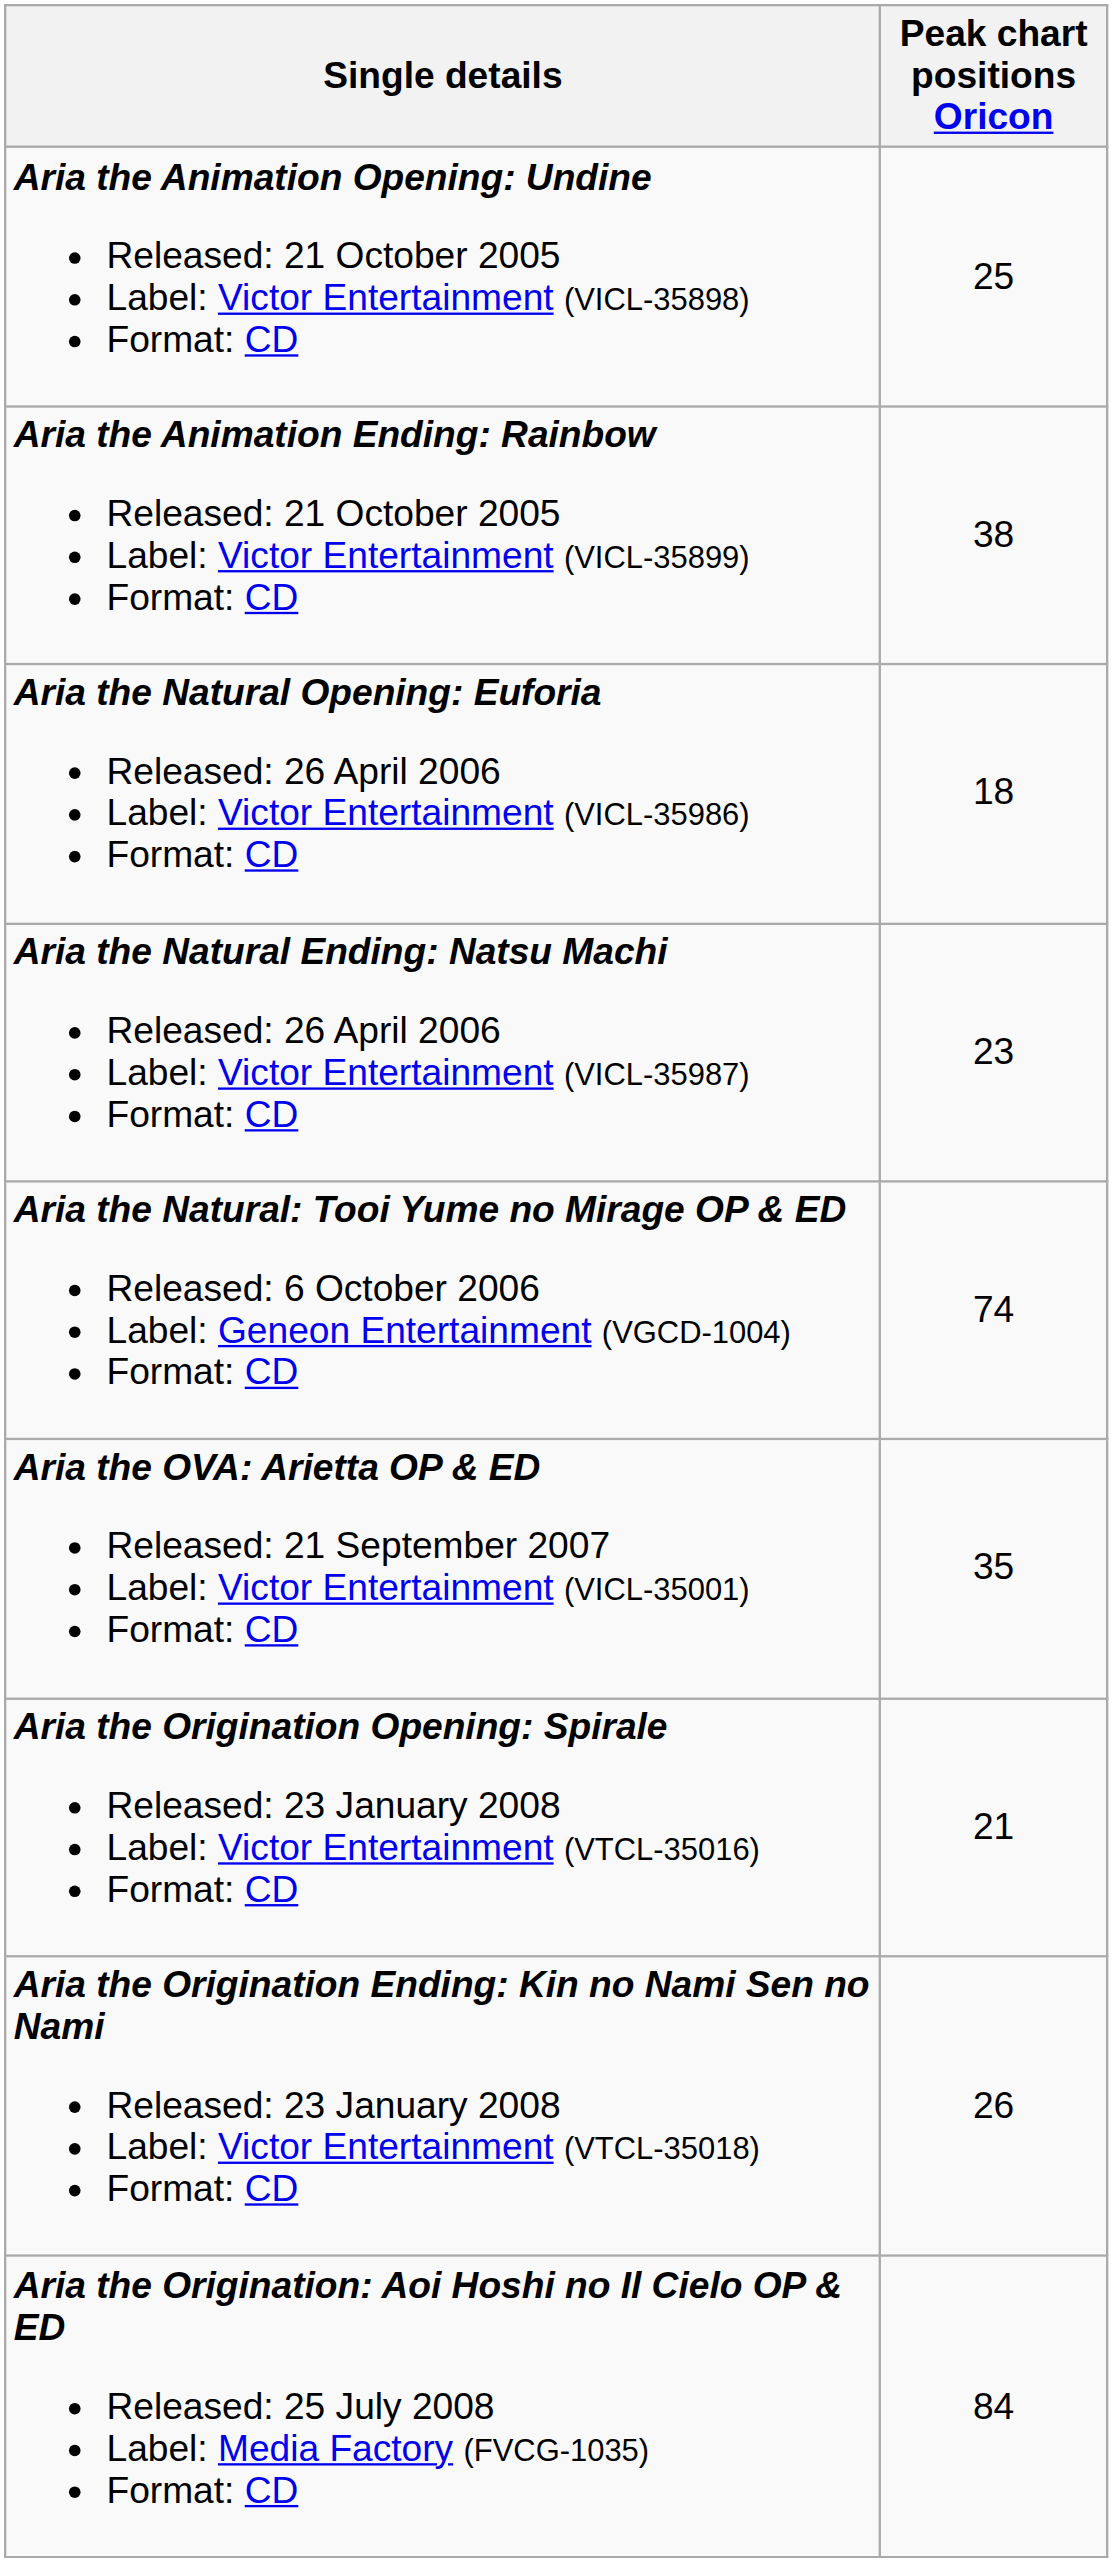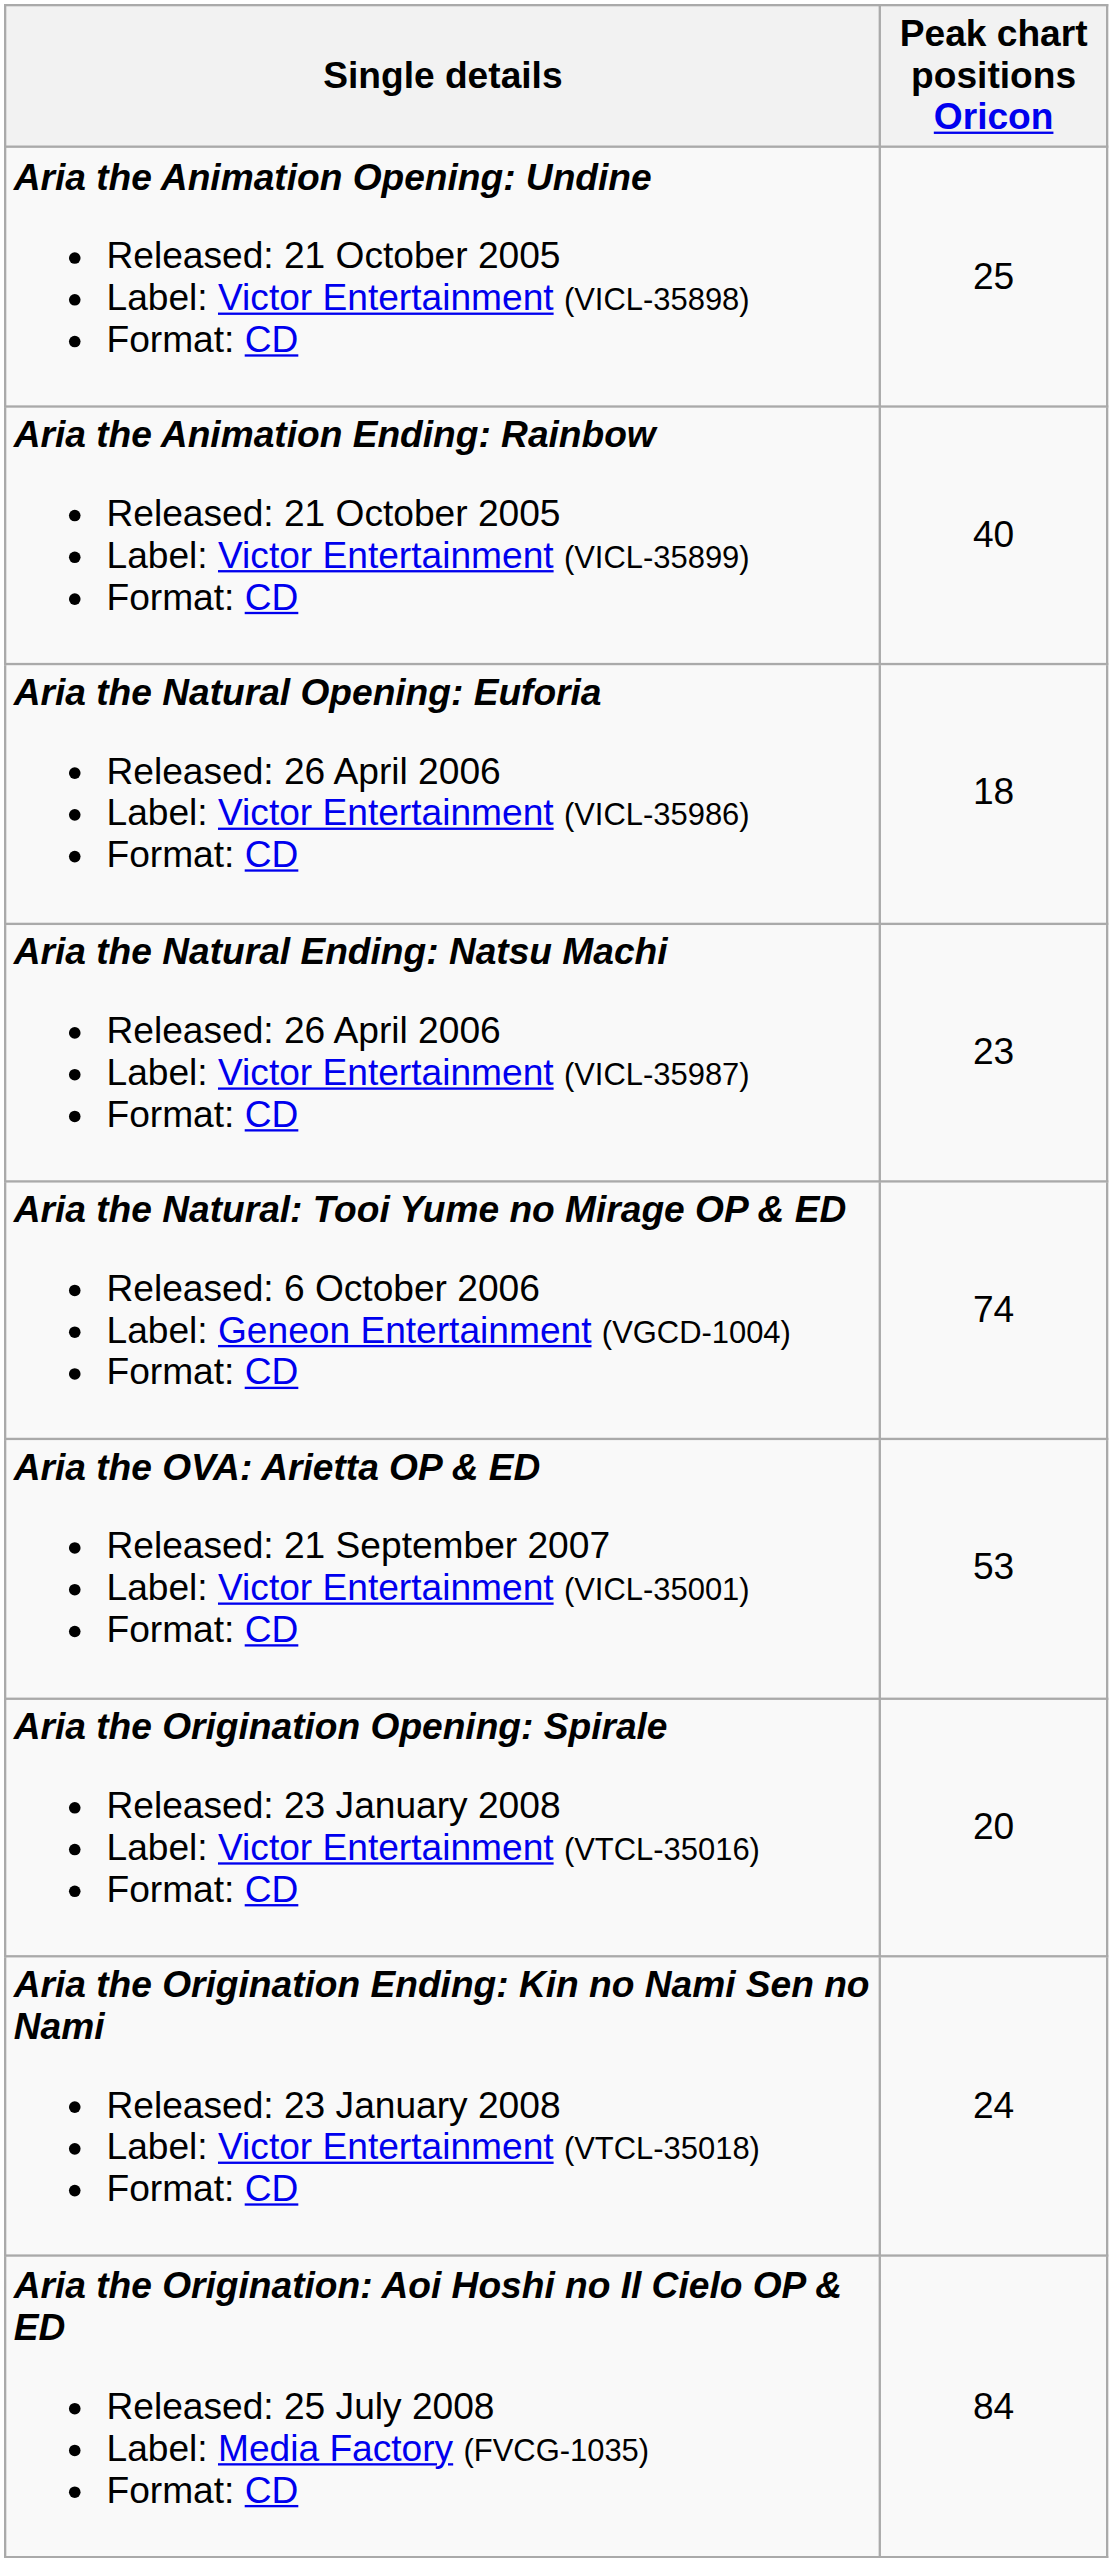(994, 534) 38 -> (994, 534) 40
(994, 1568) 35 -> (994, 1568) 53
(994, 1826) 21 -> (994, 1826) 20
(994, 2105) 26 -> (994, 2105) 24
